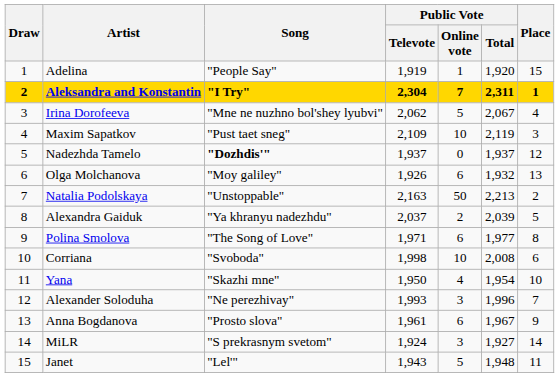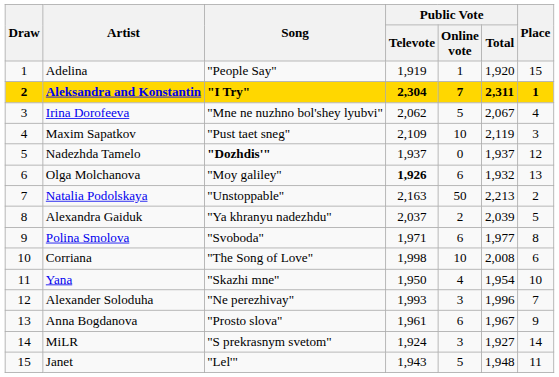(412, 175) normal -> (412, 175) bold
(260, 237) "The Song of Love" -> (236, 237) "Svoboda"
(236, 258) "Svoboda" -> (260, 258) "The Song of Love"
